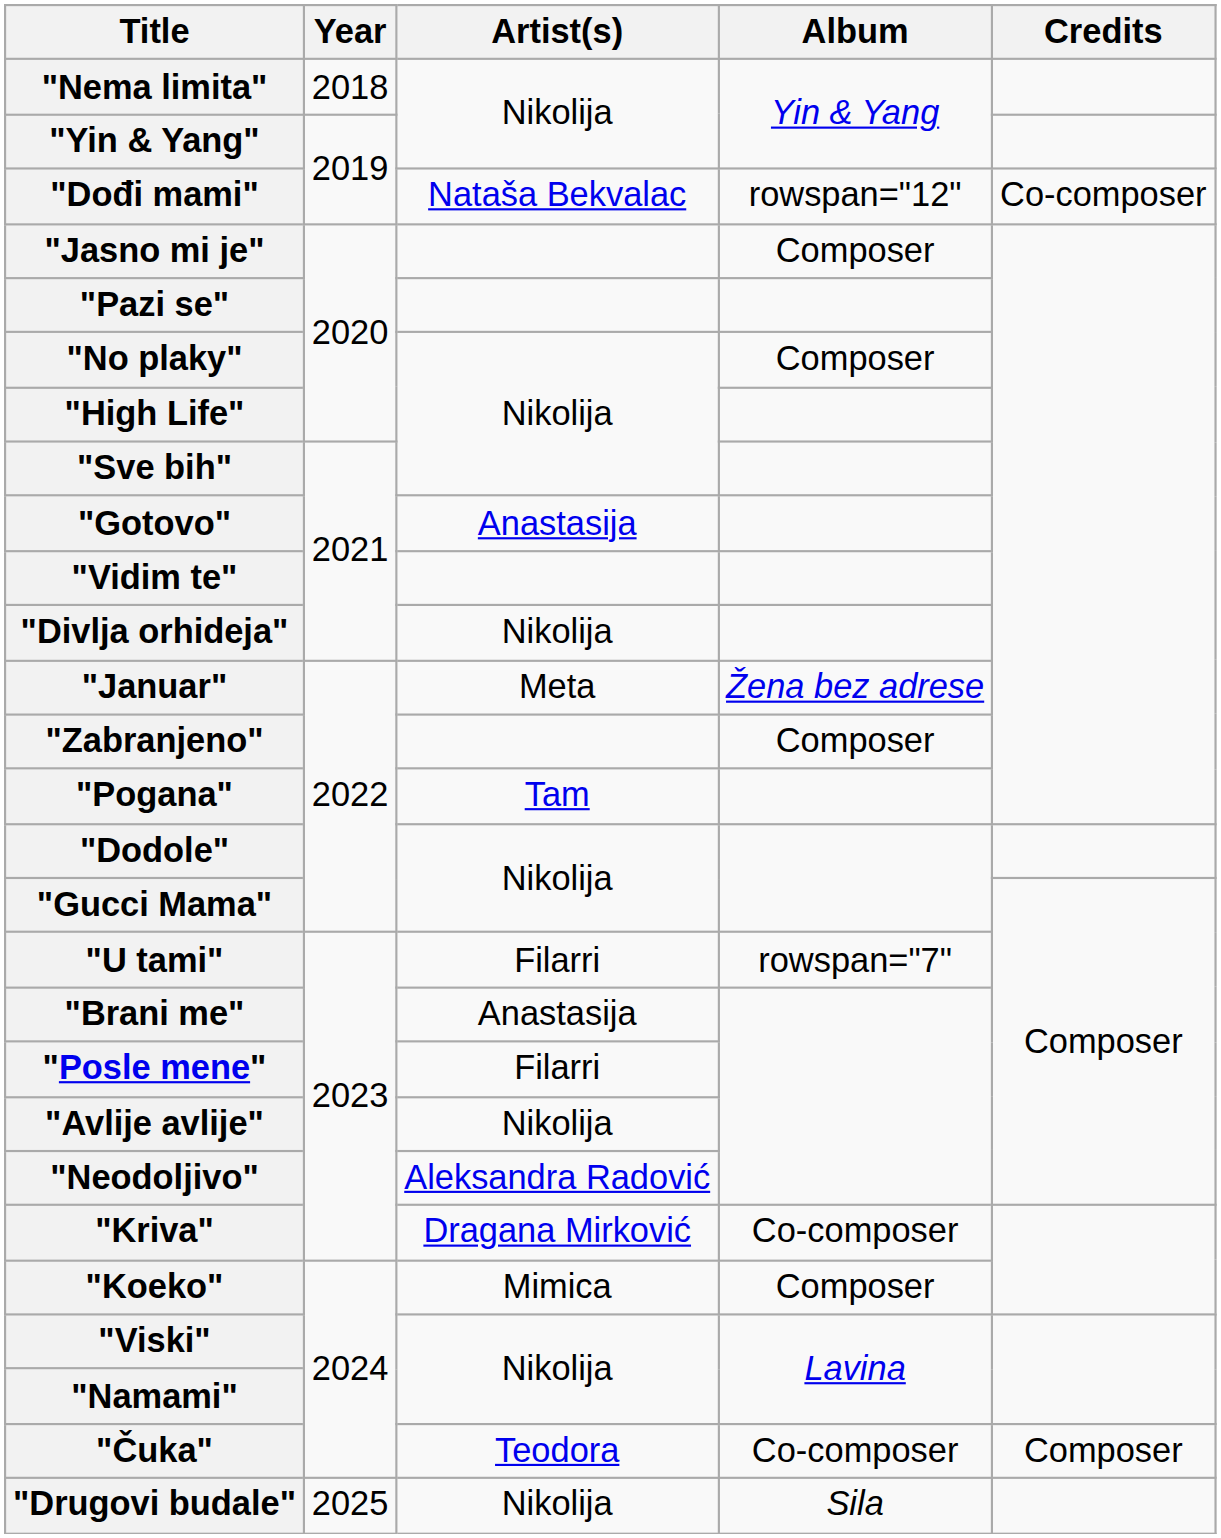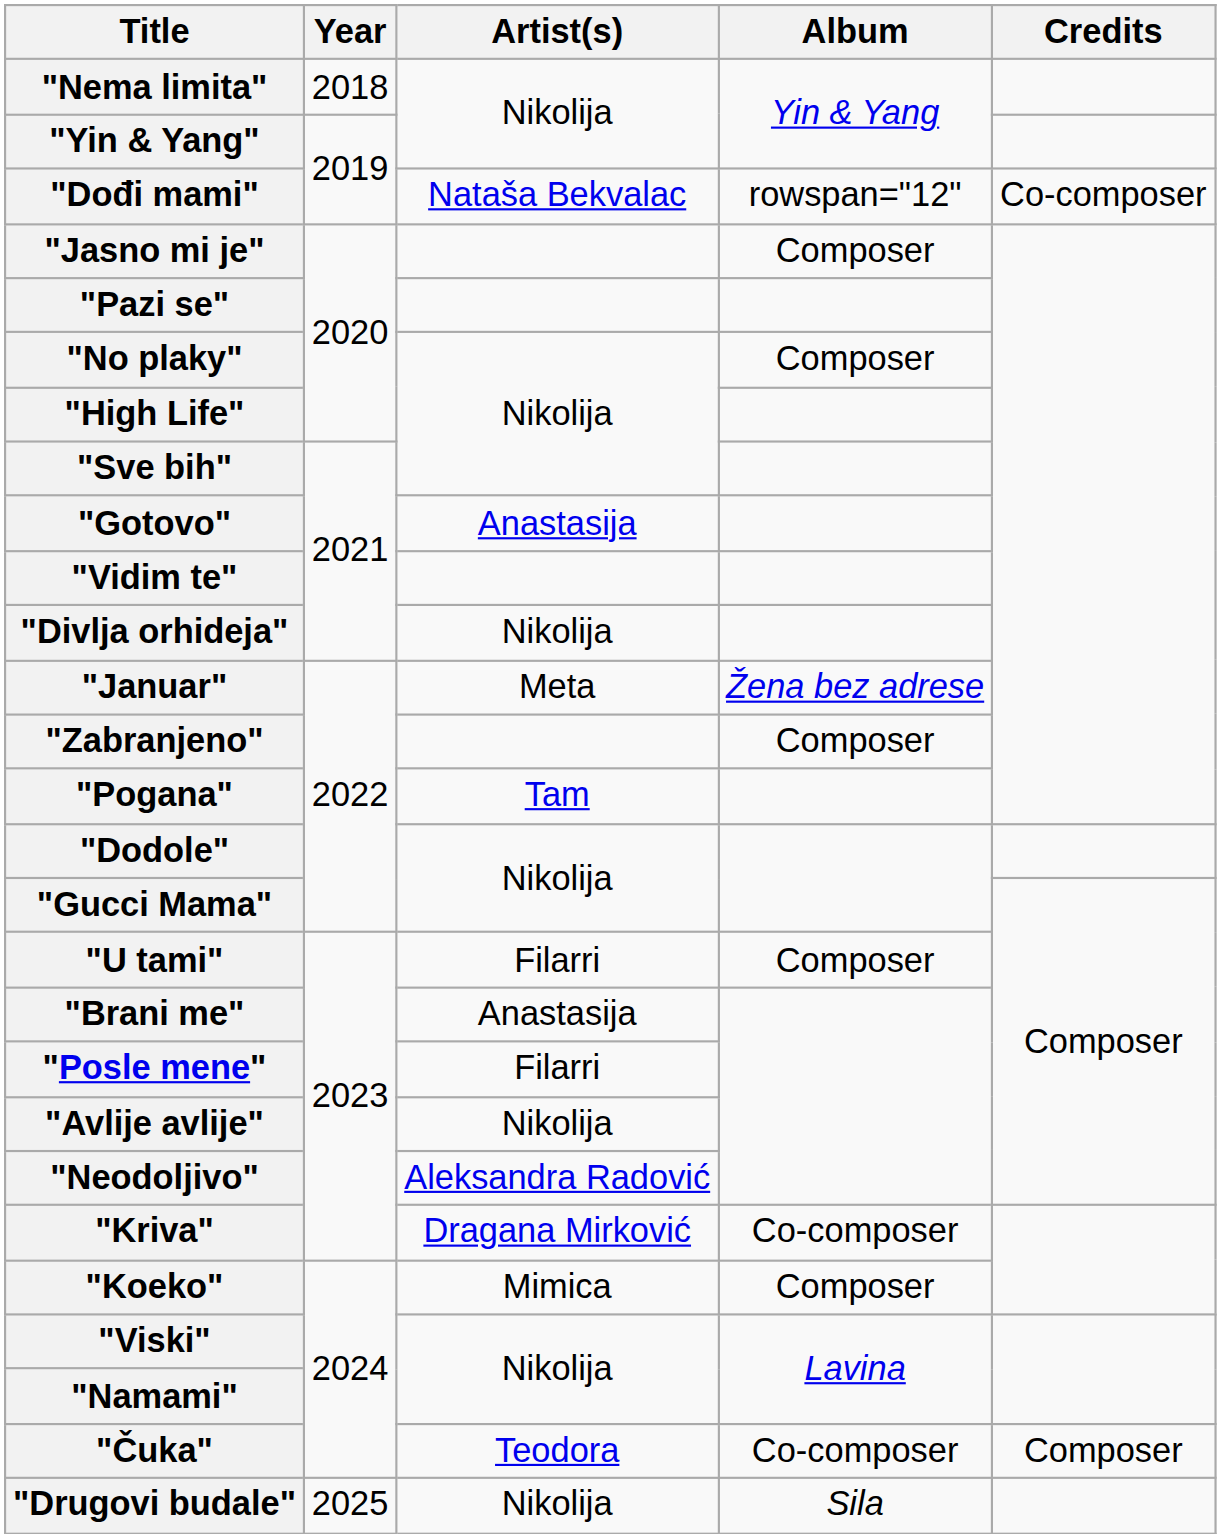(855, 959) rowspan="7" -> (855, 959) Composer
